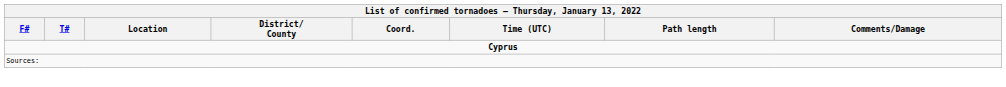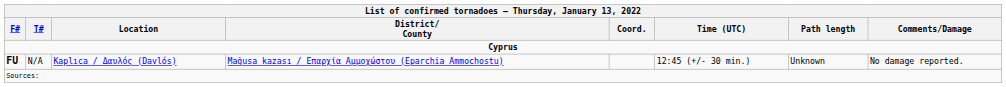+ row: (12, 61)
